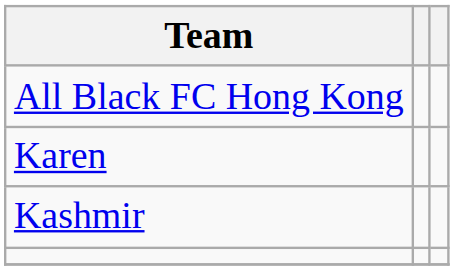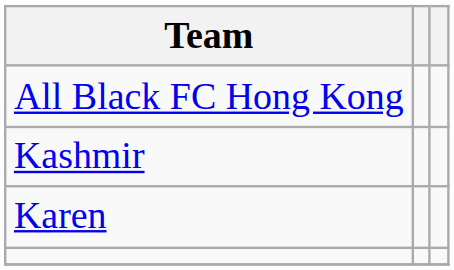rows swapped: (60, 155) <-> (79, 215)
